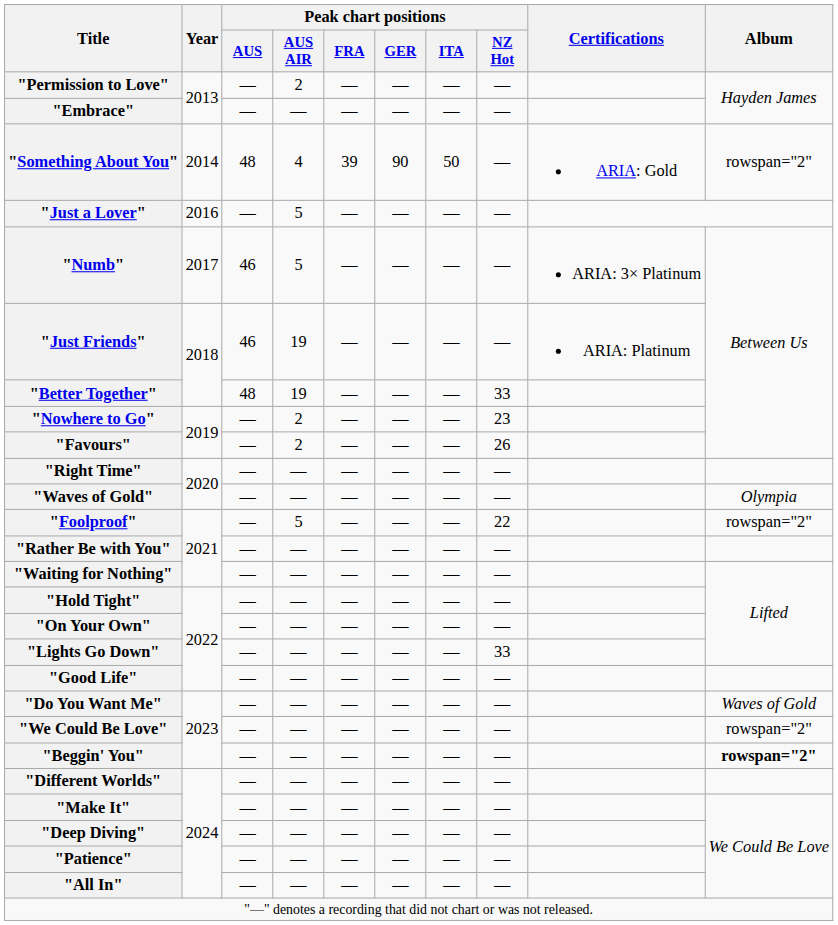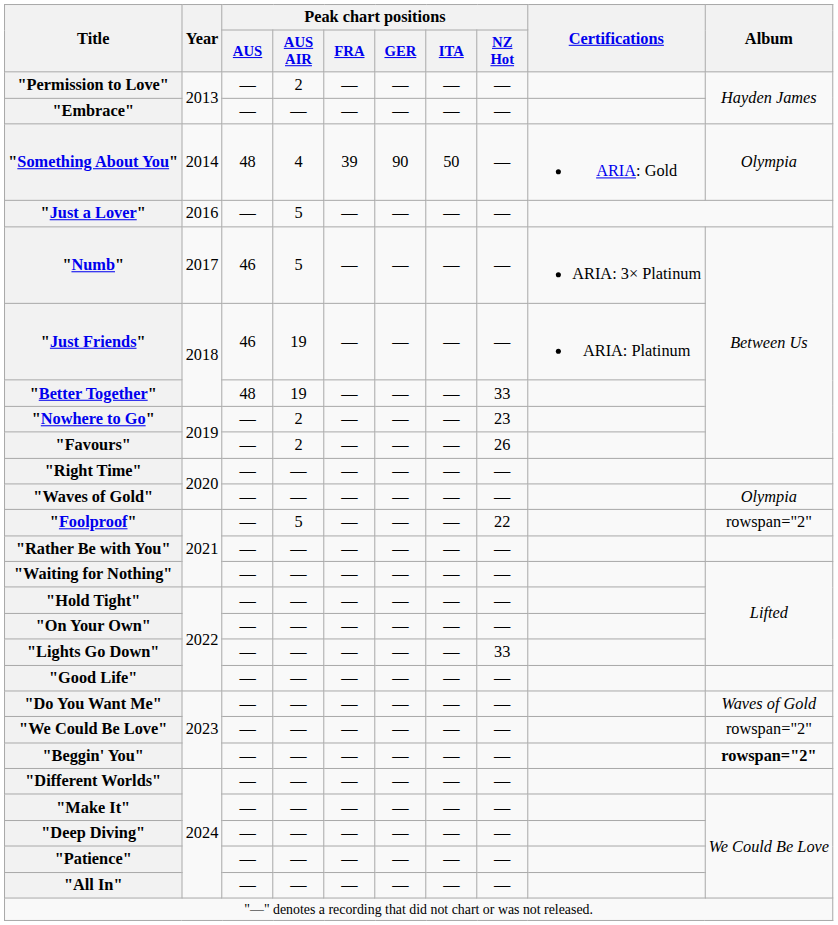(769, 162) rowspan="2" -> (769, 162) Olympia
